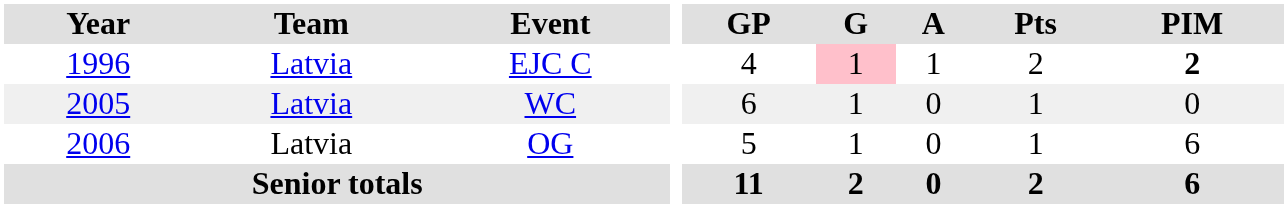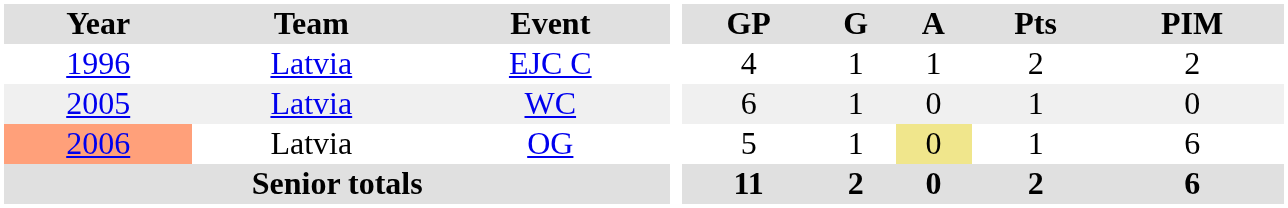(856, 63) pink background -> (856, 63) no background
(1192, 63) bold -> (1192, 63) normal
(98, 143) no background -> (98, 143) lightsalmon background
(933, 143) no background -> (933, 143) khaki background
